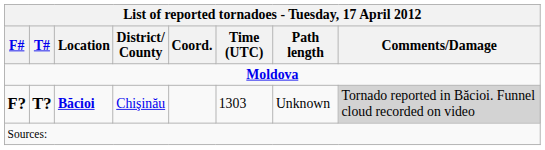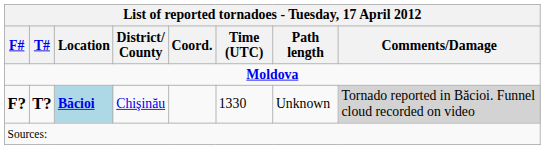(76, 104) no background -> (76, 104) lightblue background
(233, 104) 1303 -> (233, 104) 1330
